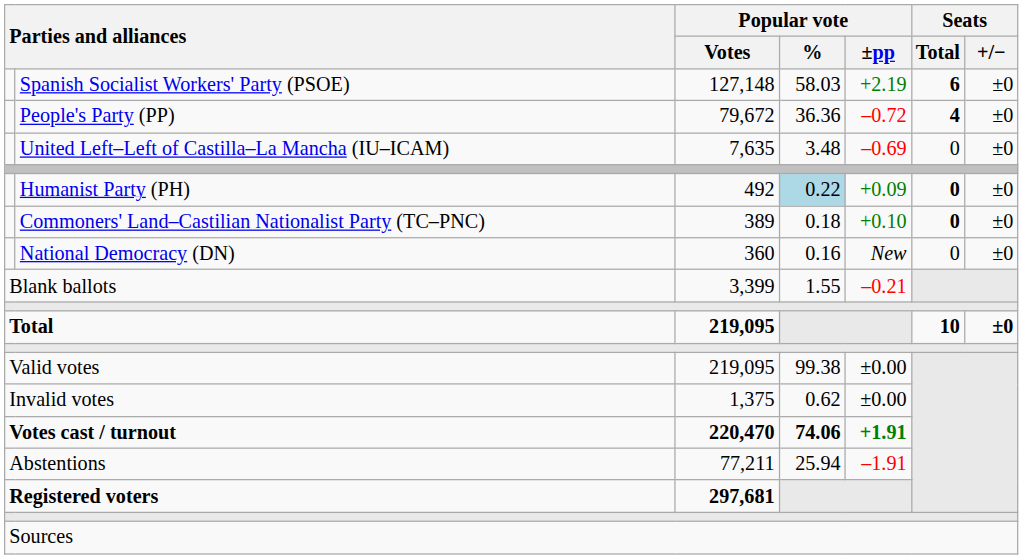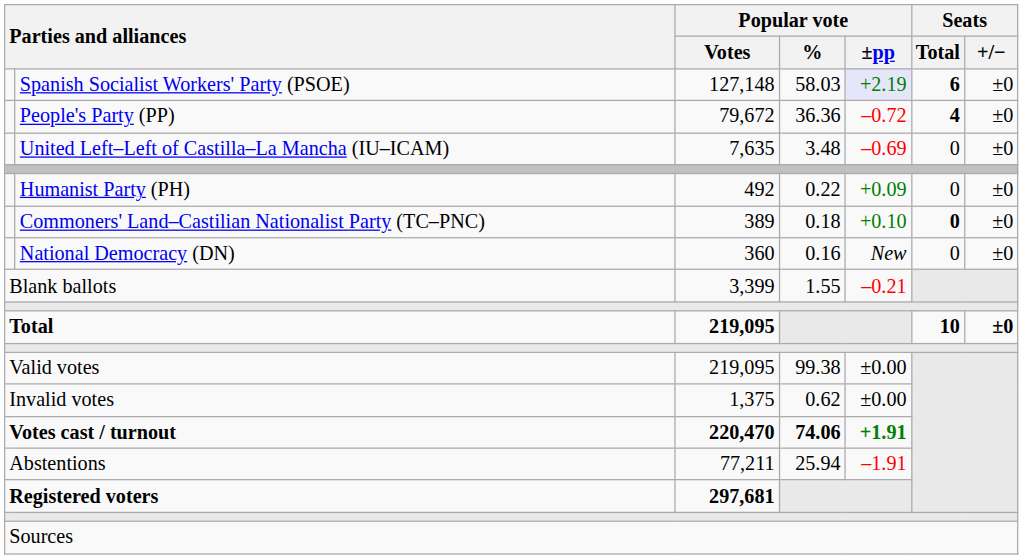(883, 84) no background -> (883, 84) lavender background
(823, 189) lightblue background -> (823, 189) no background
(955, 189) bold -> (955, 189) normal
